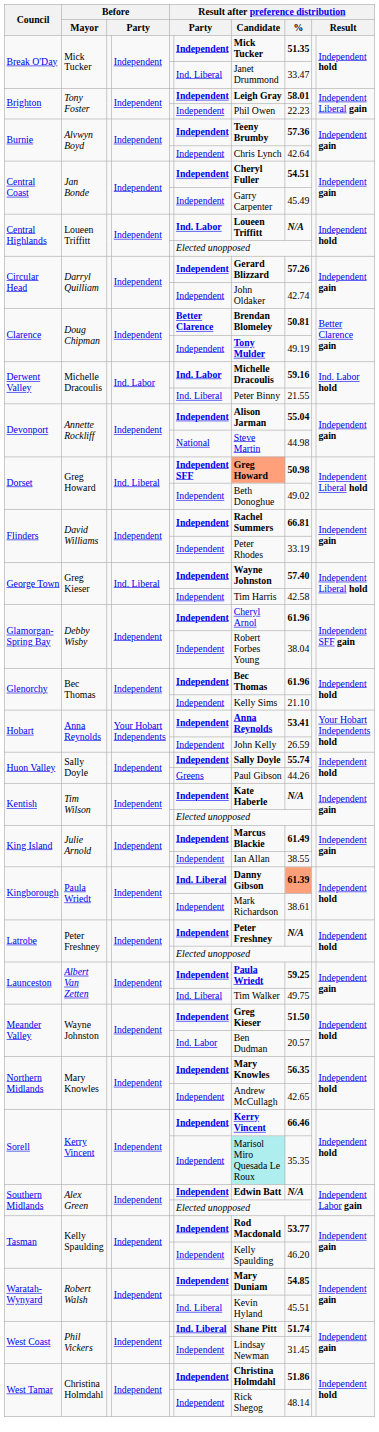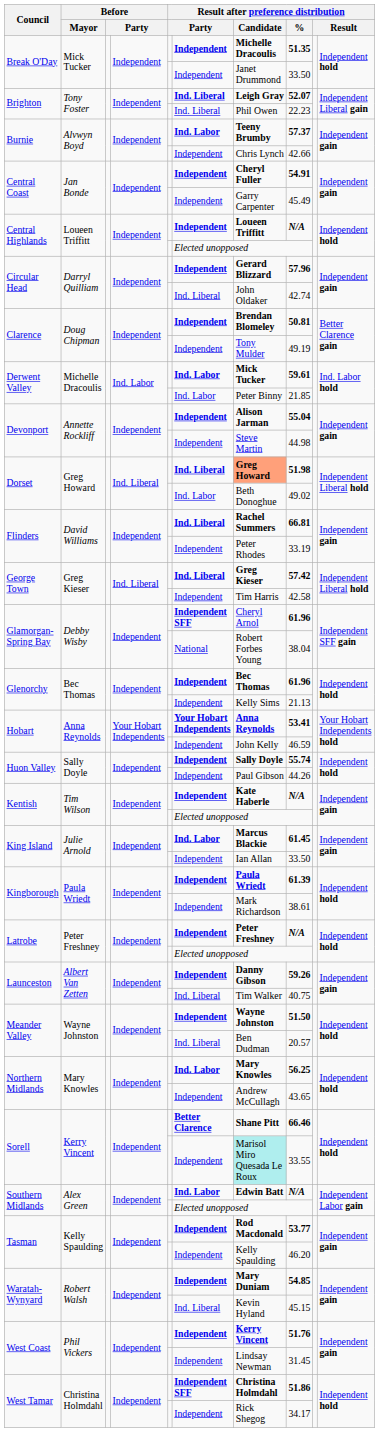(248, 48) Mick Tucker -> (256, 48) Michelle Dracoulis
(199, 75) Ind. Liberal -> (198, 75) Independent
(298, 75) 33.47 -> (299, 75) 33.50
(202, 96) Independent -> (199, 96) Ind. Liberal
(298, 96) 58.01 -> (299, 96) 52.07
(200, 111) Independent -> (197, 111) Ind. Liberal
(202, 132) Independent -> (197, 132) Ind. Labor
(298, 132) 57.36 -> (299, 132) 57.37
(298, 153) 42.64 -> (299, 153) 42.66
(298, 174) 54.51 -> (299, 174) 54.91
(199, 227) Ind. Labor -> (201, 227) Independent
(298, 269) 57.26 -> (299, 269) 57.96
(200, 295) Independent -> (197, 295) Ind. Liberal
(195, 322) Better Clarence -> (201, 322) Independent
(249, 348) bold -> (250, 348) normal
(254, 375) Michelle Dracoulis -> (251, 375) Mick Tucker
(298, 375) 59.16 -> (299, 375) 59.61
(199, 396) Ind. Liberal -> (195, 396) Ind. Labor
(298, 396) 21.55 -> (299, 396) 21.85
(193, 443) National -> (198, 443) Independent
(202, 470) Independent SFF -> (199, 470) Ind. Liberal
(298, 470) 50.98 -> (299, 470) 51.98
(200, 496) Independent -> (195, 496) Ind. Labor
(202, 522) Independent -> (199, 522) Ind. Liberal
(202, 575) Independent -> (199, 575) Ind. Liberal
(253, 575) Wayne Johnston -> (249, 575) Greg Kieser
(298, 575) 57.40 -> (299, 575) 57.42
(202, 617) Independent -> (201, 617) Independent SFF
(200, 649) Independent -> (191, 649) National
(298, 702) 21.10 -> (299, 702) 21.13
(202, 723) Independent -> (202, 723) Your Hobart Independents
(298, 744) 26.59 -> (299, 744) 46.59
(190, 775) Greens -> (198, 775) Independent
(202, 838) Independent -> (197, 838) Ind. Labor
(298, 838) 61.49 -> (299, 838) 61.45
(298, 859) 38.55 -> (299, 859) 33.50
(201, 880) Ind. Liberal -> (201, 880) Independent
(249, 880) Danny Gibson -> (251, 880) Paula Wriedt
(298, 880) lightsalmon background -> (299, 880) no background
(249, 975) Paula Wriedt -> (251, 975) Danny Gibson
(298, 975) 59.25 -> (299, 975) 59.26
(298, 996) 49.75 -> (299, 996) 40.75
(247, 1017) Greg Kieser -> (255, 1017) Wayne Johnston
(197, 1043) Ind. Labor -> (197, 1043) Ind. Liberal
(202, 1070) Independent -> (197, 1070) Ind. Labor
(298, 1070) 56.35 -> (299, 1070) 56.25
(298, 1096) 42.65 -> (299, 1096) 43.65
(202, 1123) Independent -> (193, 1123) Better Clarence
(250, 1123) Kerry Vincent -> (257, 1123) Shane Pitt
(298, 1160) 35.35 -> (299, 1160) 33.55
(202, 1192) Independent -> (197, 1192) Ind. Labor
(298, 1308) 45.51 -> (299, 1308) 45.15
(201, 1329) Ind. Liberal -> (201, 1334) Independent
(255, 1329) Shane Pitt -> (252, 1334) Kerry Vincent
(298, 1329) 51.74 -> (299, 1334) 51.76
(202, 1376) Independent -> (201, 1387) Independent SFF
(298, 1403) 48.14 -> (299, 1414) 34.17
